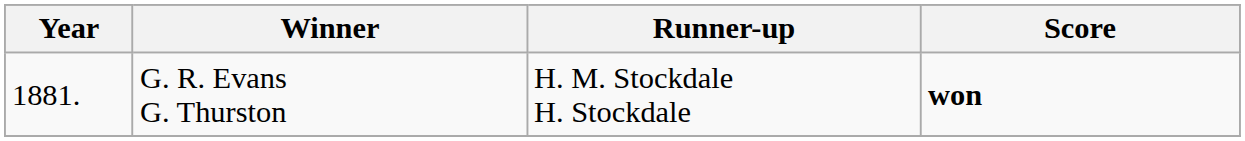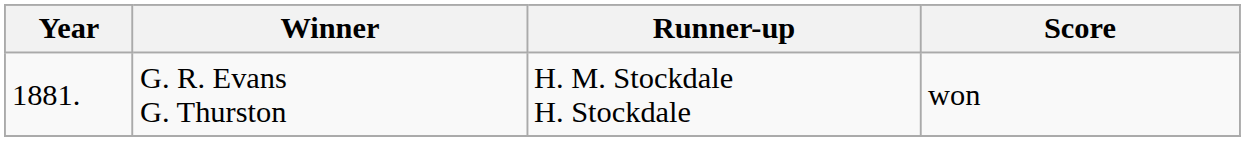(955, 93) bold -> (954, 93) normal
